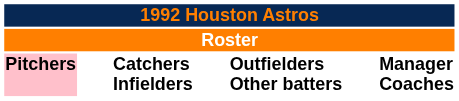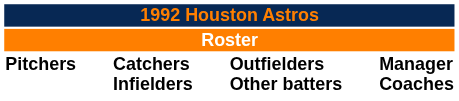(41, 64) pink background -> (41, 64) no background
